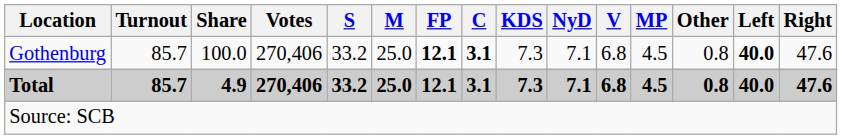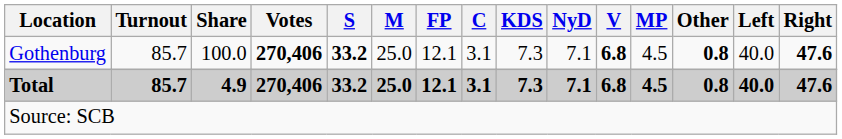(289, 52) normal -> (289, 52) bold
(349, 52) normal -> (349, 52) bold
(439, 52) bold -> (439, 52) normal
(479, 52) bold -> (479, 52) normal
(614, 52) normal -> (614, 52) bold
(716, 52) normal -> (716, 52) bold
(756, 52) bold -> (756, 52) normal
(814, 52) normal -> (814, 52) bold
